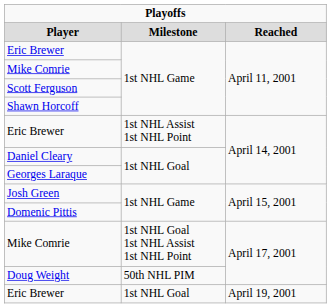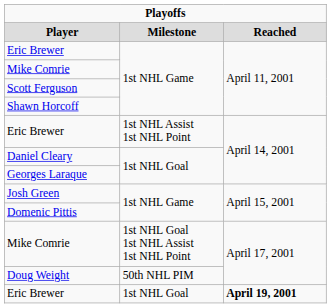(262, 293) normal -> (261, 293) bold
